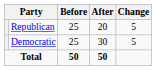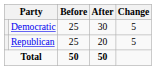rows swapped: (33, 42) <-> (33, 27)
